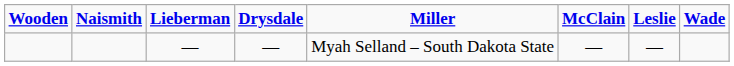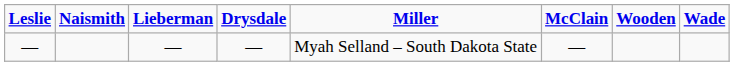columns swapped: (38, 18) <-> (654, 18)
